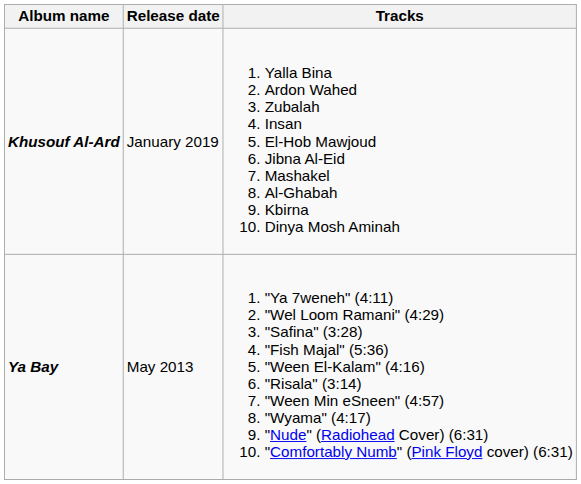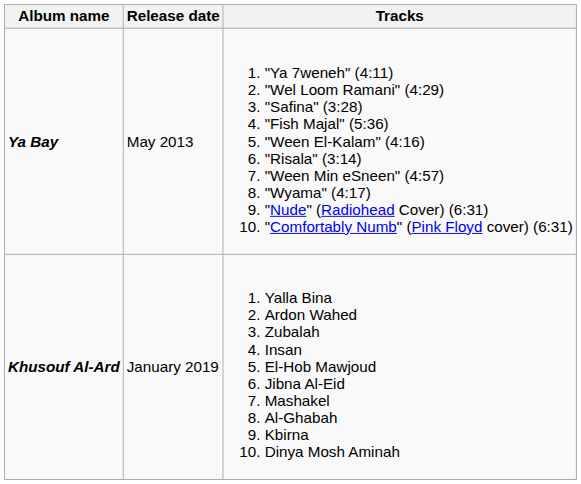rows swapped: (33, 366) <-> (64, 141)
